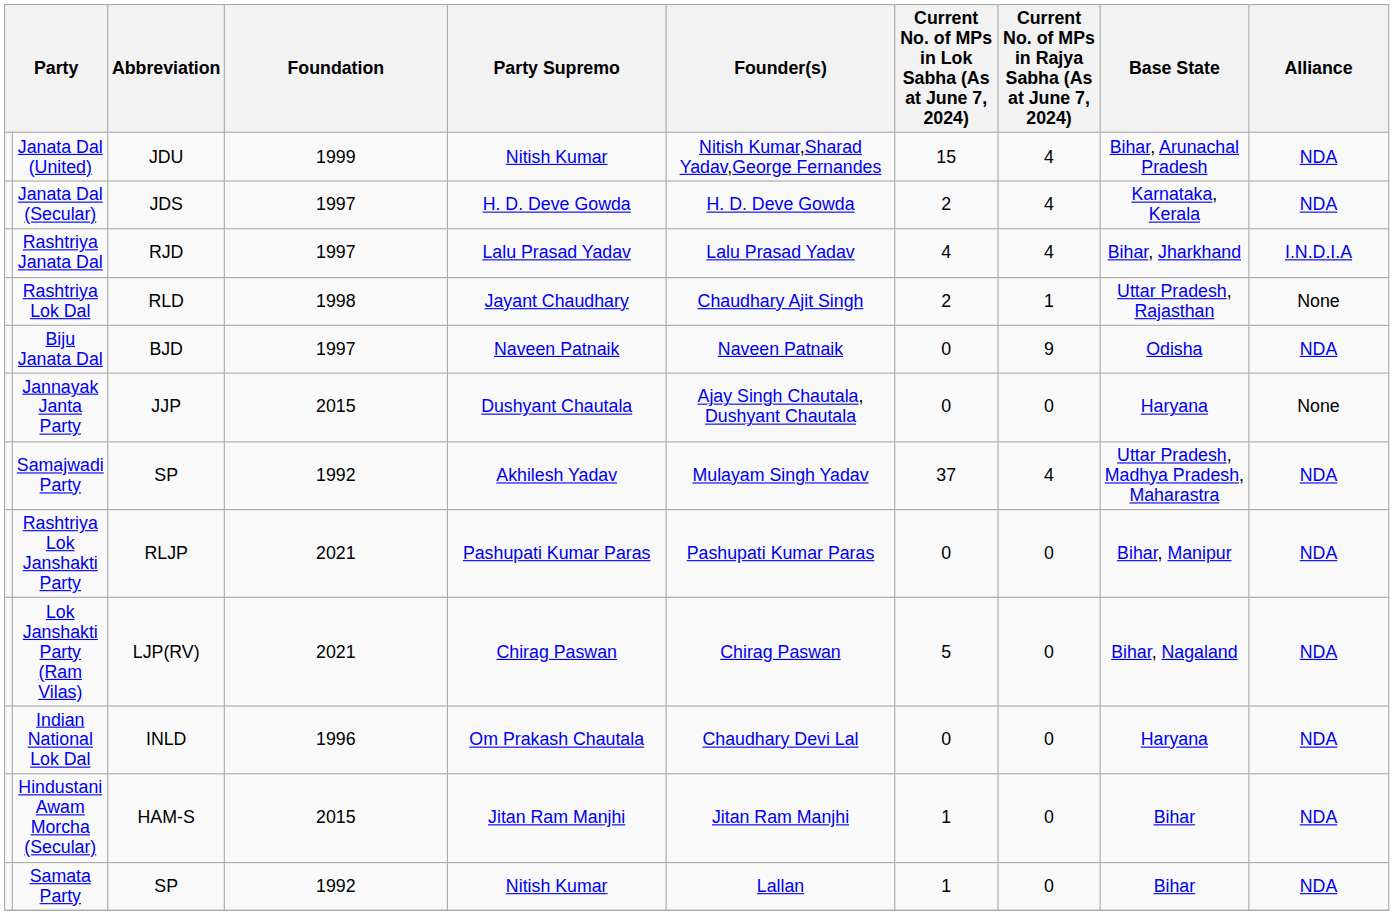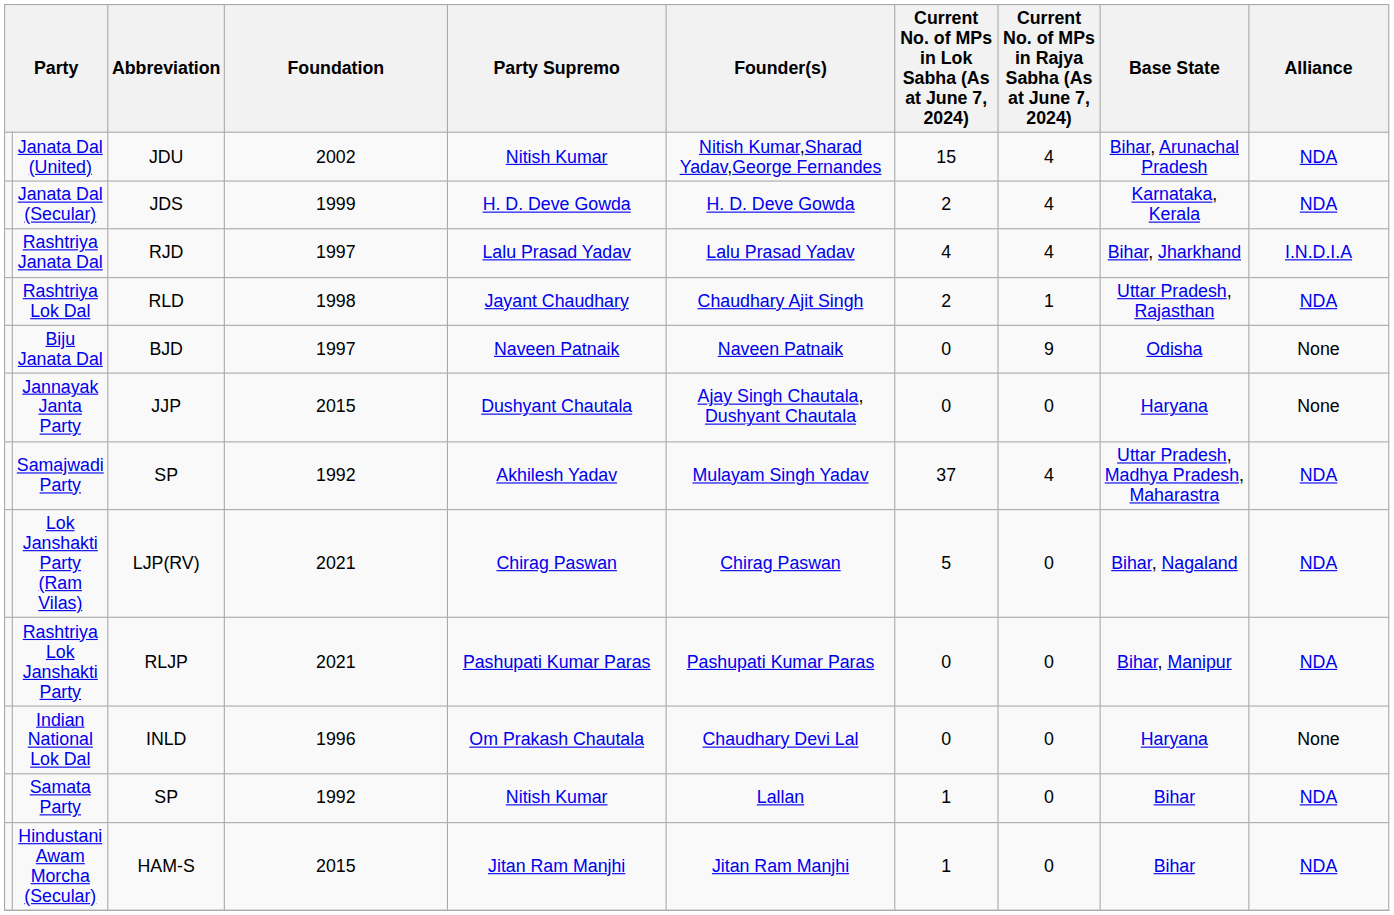(336, 156) 1999 -> (336, 156) 2002
(336, 204) 1997 -> (336, 204) 1999
(1319, 301) None -> (1319, 301) NDA
(1319, 349) NDA -> (1319, 349) None
rows swapped: (60, 553) <-> (60, 651)
(1319, 739) NDA -> (1319, 739) None
rows swapped: (60, 817) <-> (60, 886)
